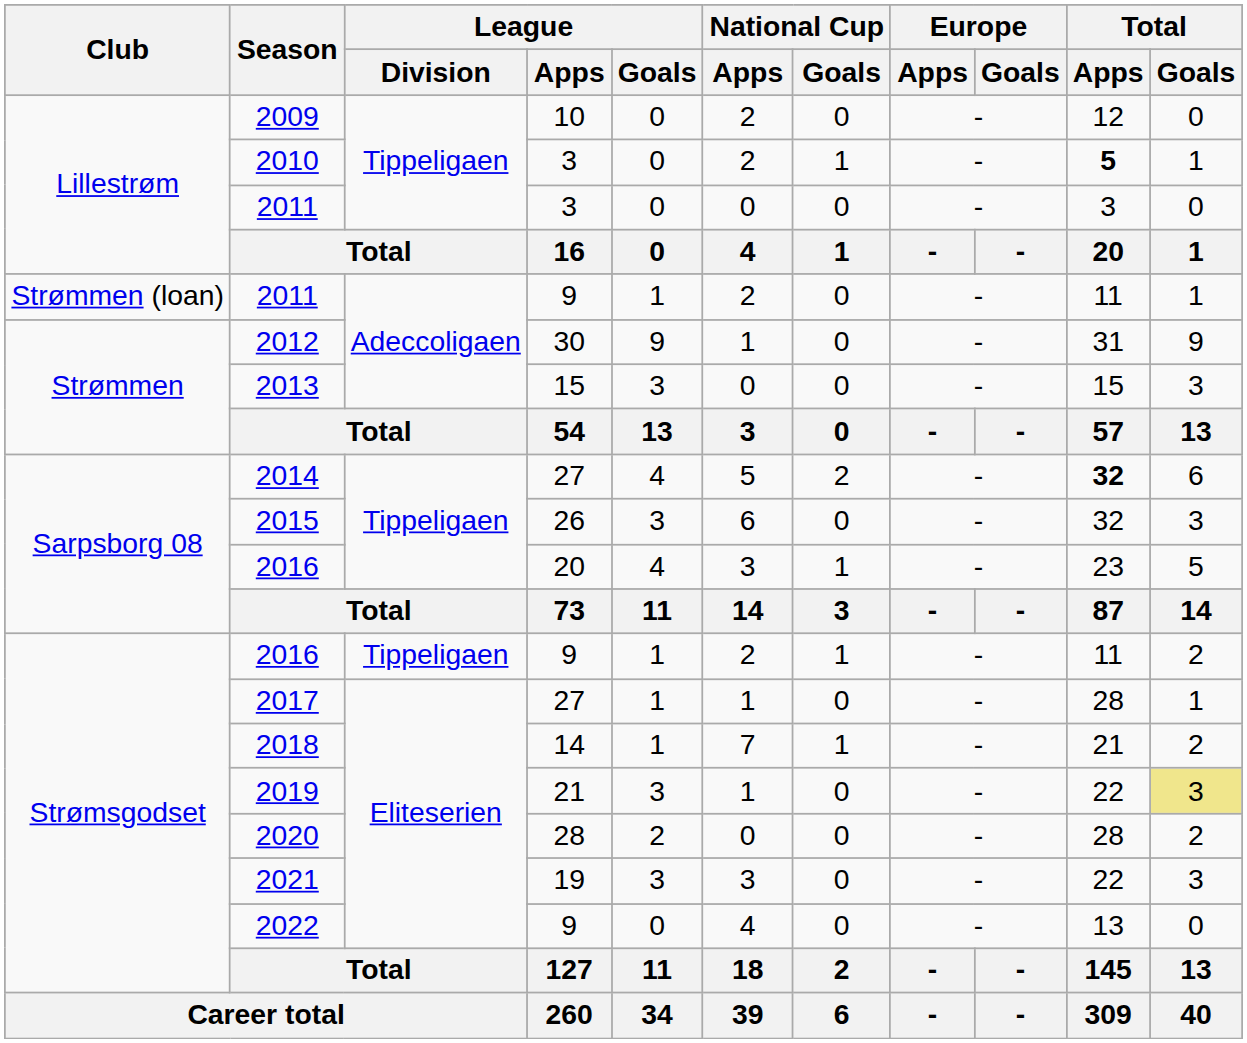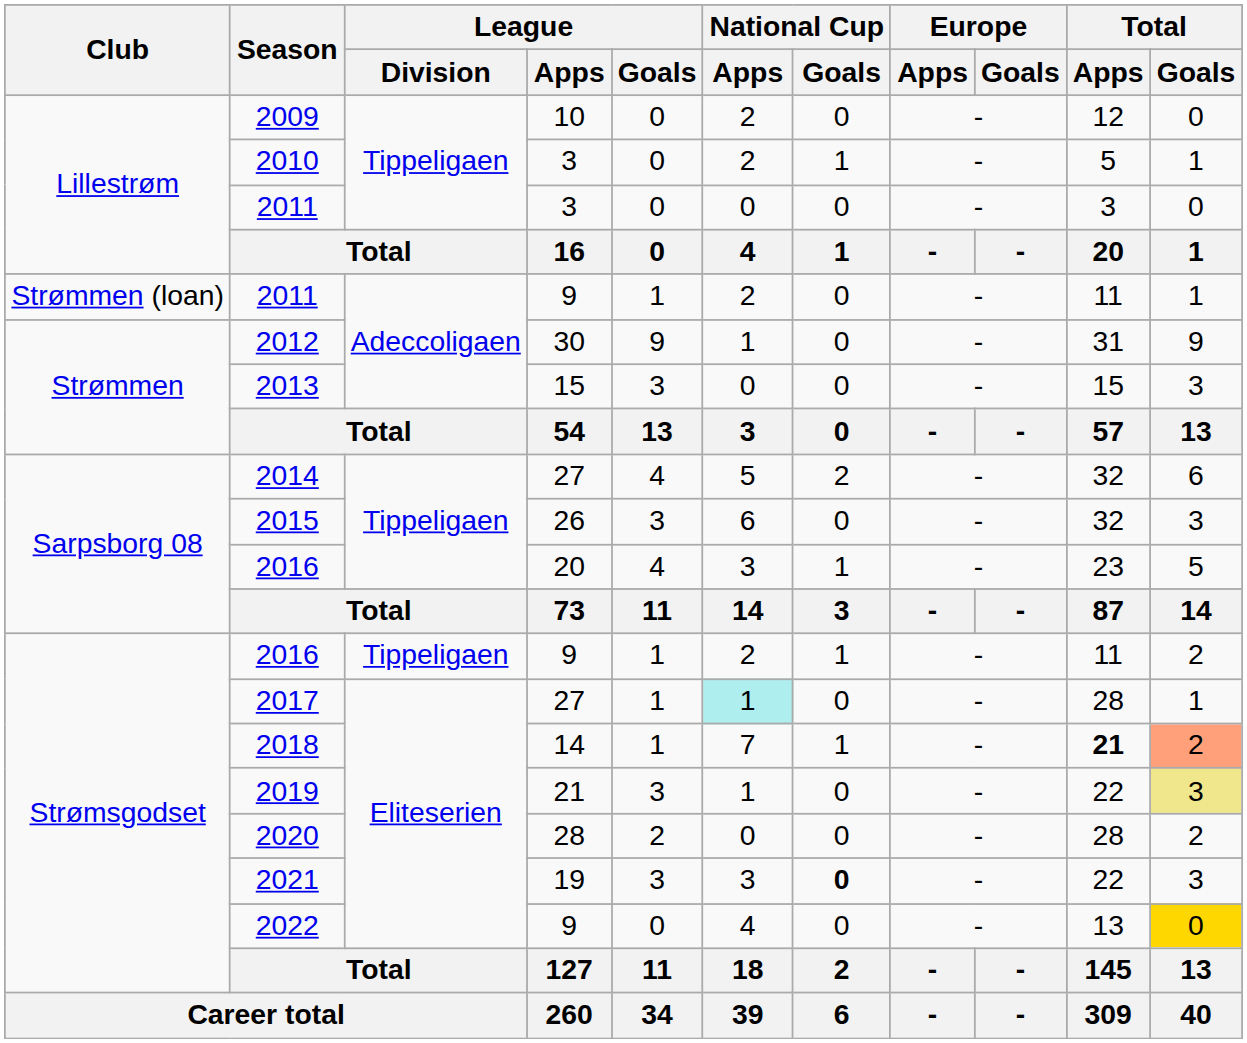(1108, 161) bold -> (1108, 161) normal
(1108, 476) bold -> (1108, 476) normal
(748, 700) no background -> (748, 700) paleturquoise background
(1108, 745) normal -> (1108, 745) bold
(1196, 745) no background -> (1196, 745) lightsalmon background
(842, 880) normal -> (842, 880) bold
(1196, 925) no background -> (1196, 925) gold background
